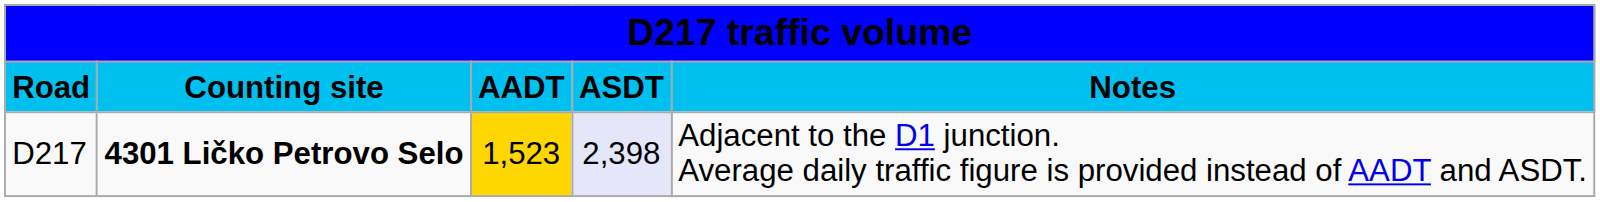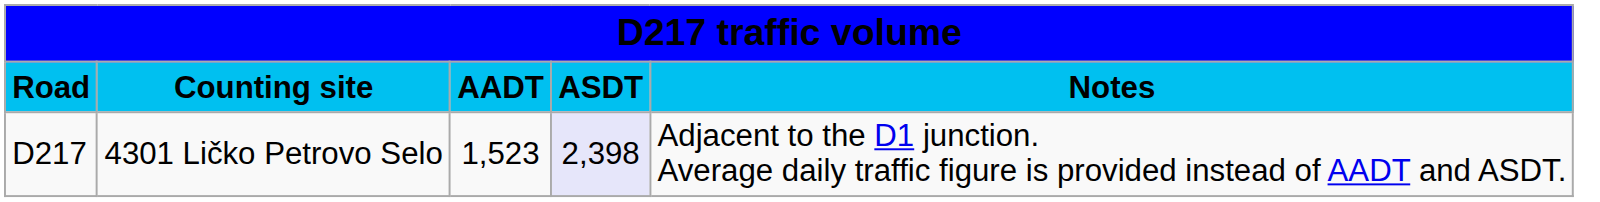(284, 153) bold -> (274, 153) normal
(521, 153) gold background -> (500, 153) no background
